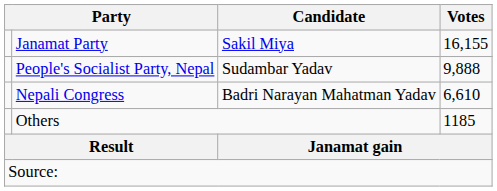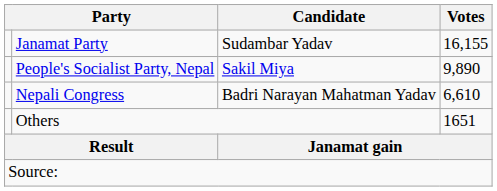(258, 43) Sakil Miya -> (277, 43) Sudambar Yadav
(277, 69) Sudambar Yadav -> (258, 69) Sakil Miya
(462, 69) 9,888 -> (462, 69) 9,890
(459, 120) 1185 -> (460, 120) 1651
